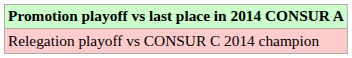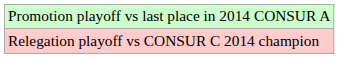(176, 16) bold -> (169, 16) normal
